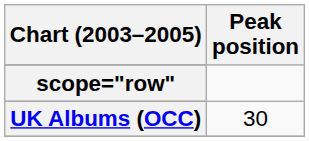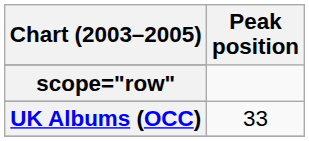(255, 118) 30 -> (255, 118) 33
